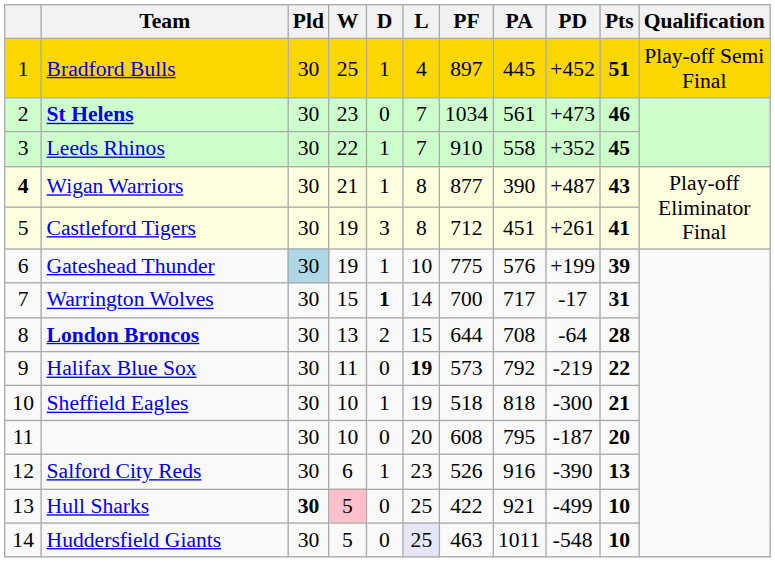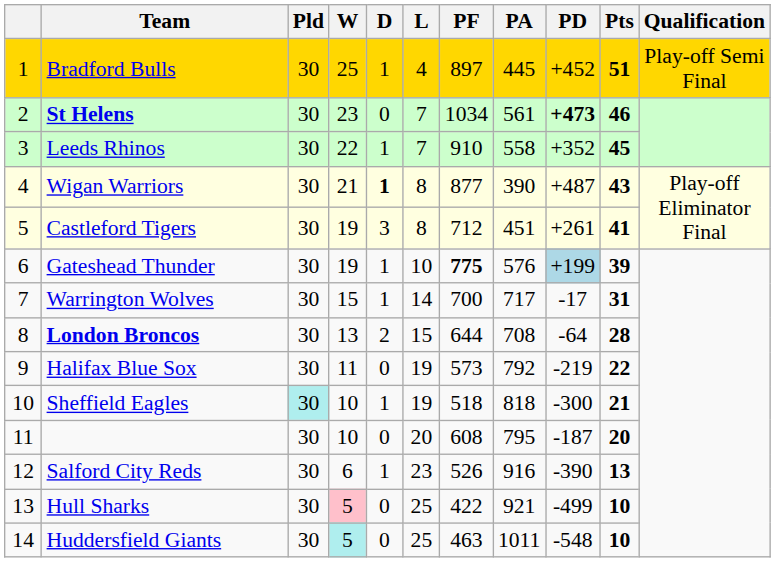(573, 114) normal -> (573, 114) bold
(23, 186) bold -> (23, 186) normal
(384, 186) normal -> (384, 186) bold
(308, 265) lightblue background -> (308, 265) no background
(466, 265) normal -> (466, 265) bold
(573, 265) no background -> (573, 265) lightblue background
(384, 300) bold -> (384, 300) normal
(421, 368) bold -> (421, 368) normal
(308, 402) no background -> (308, 402) paleturquoise background
(308, 505) bold -> (308, 505) normal
(347, 539) no background -> (347, 539) paleturquoise background
(421, 539) lavender background -> (421, 539) no background
